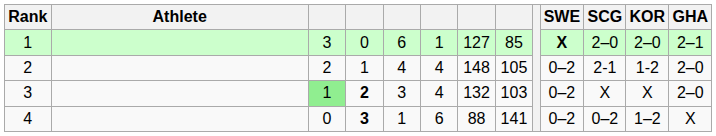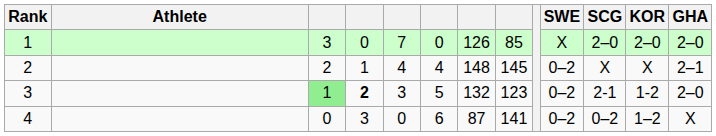(402, 42) 6 -> (402, 42) 7
(439, 42) 1 -> (439, 42) 0
(477, 42) 127 -> (477, 42) 126
(562, 42) bold -> (562, 42) normal
(690, 42) 2–1 -> (690, 42) 2–0
(514, 67) 105 -> (514, 67) 145
(605, 67) 2-1 -> (605, 67) X
(647, 67) 1-2 -> (647, 67) X
(690, 67) 2–0 -> (690, 67) 2–1
(439, 93) 4 -> (439, 93) 5
(514, 93) 103 -> (514, 93) 123
(605, 93) X -> (605, 93) 2-1
(647, 93) X -> (647, 93) 1-2
(364, 118) bold -> (364, 118) normal
(402, 118) 1 -> (402, 118) 0
(477, 118) 88 -> (477, 118) 87
